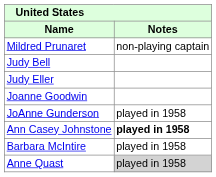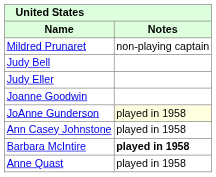(151, 113) no background -> (151, 113) lightyellow background
(153, 130) bold -> (151, 130) normal
(151, 146) normal -> (153, 146) bold
(151, 163) lightgrey background -> (151, 163) no background
